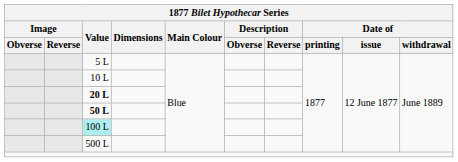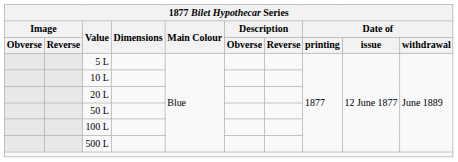(99, 95) bold -> (100, 95) normal
(99, 111) bold -> (100, 111) normal
(97, 127) paleturquoise background -> (97, 127) no background
